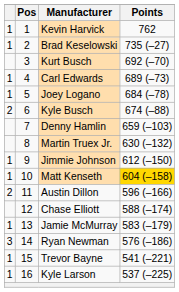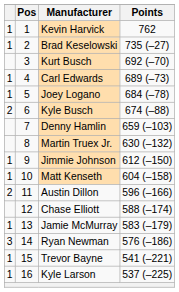(147, 176) gold background -> (147, 176) no background
